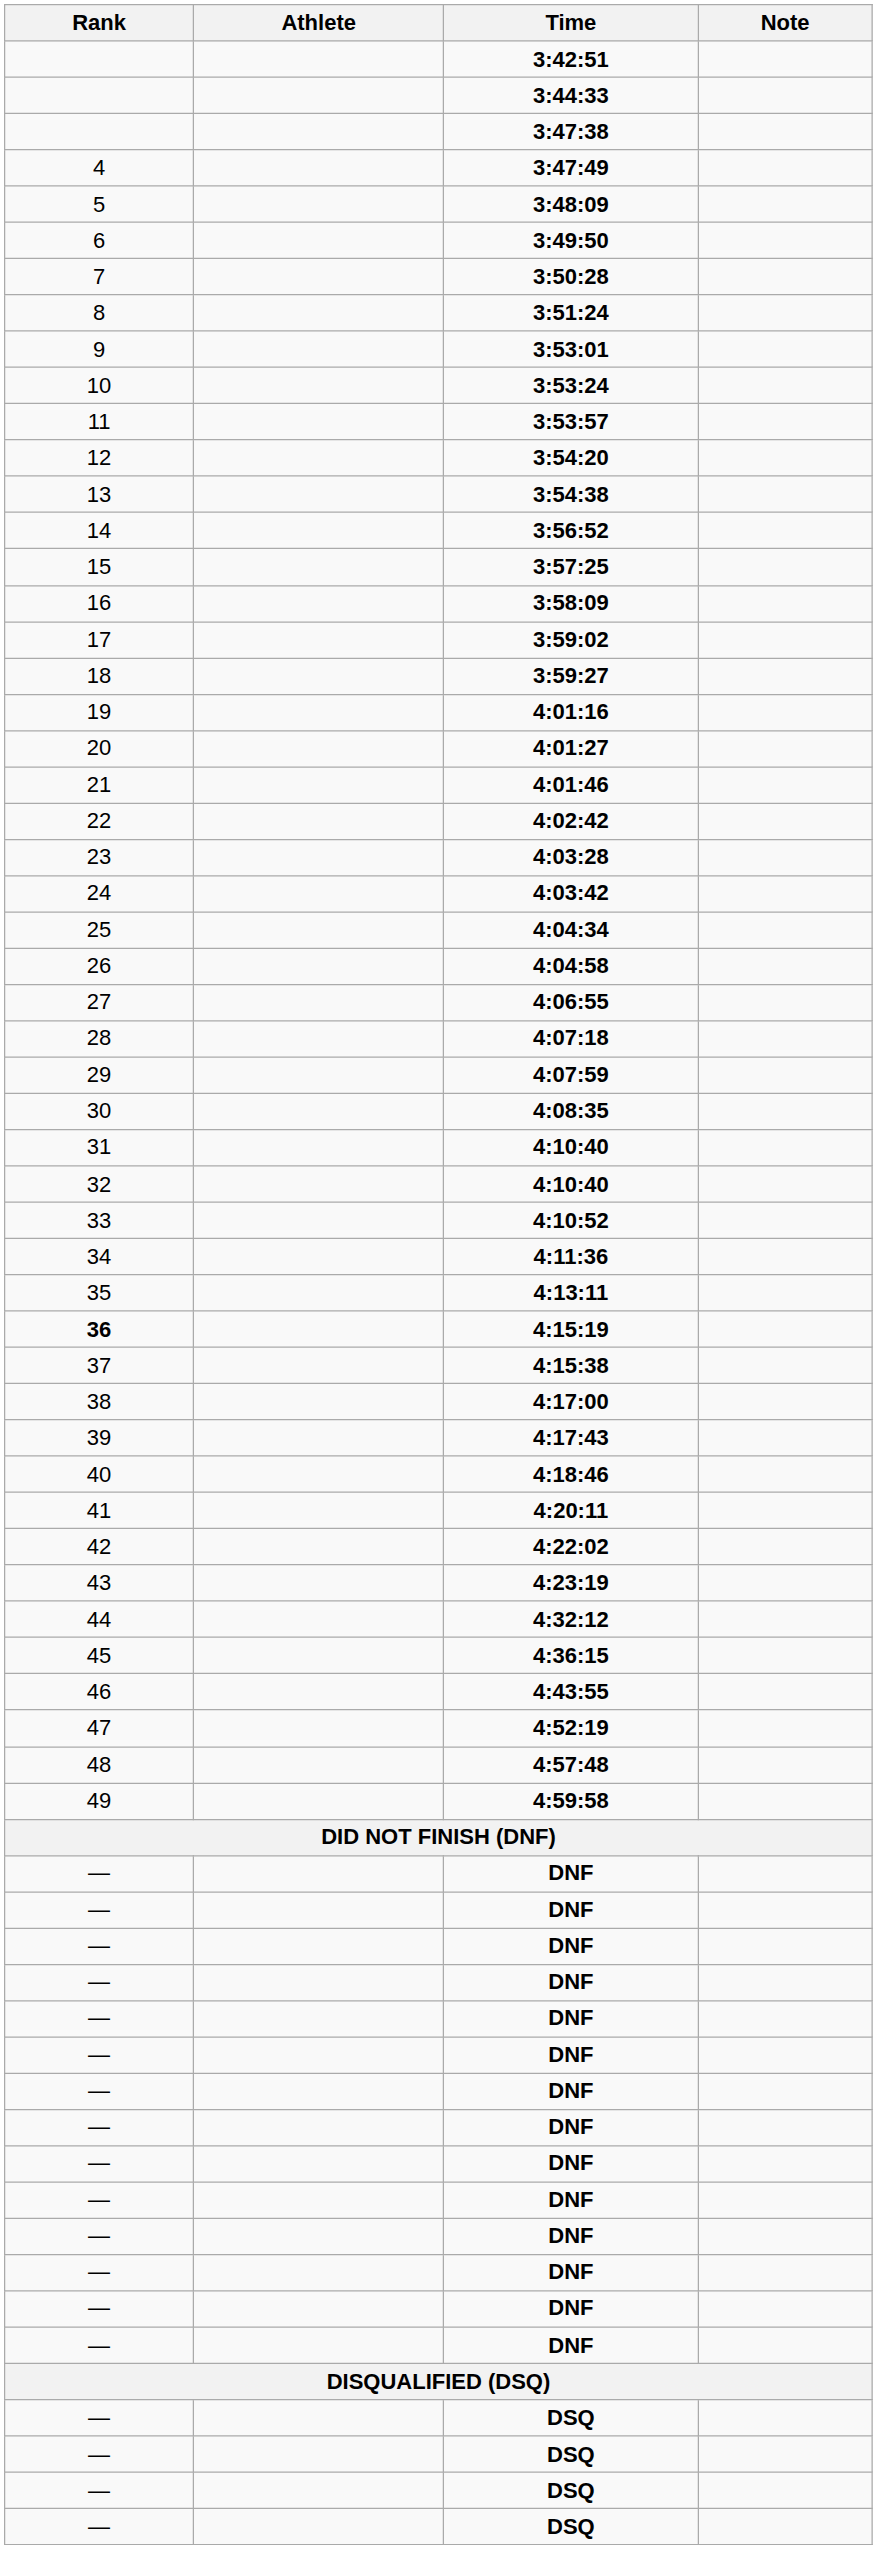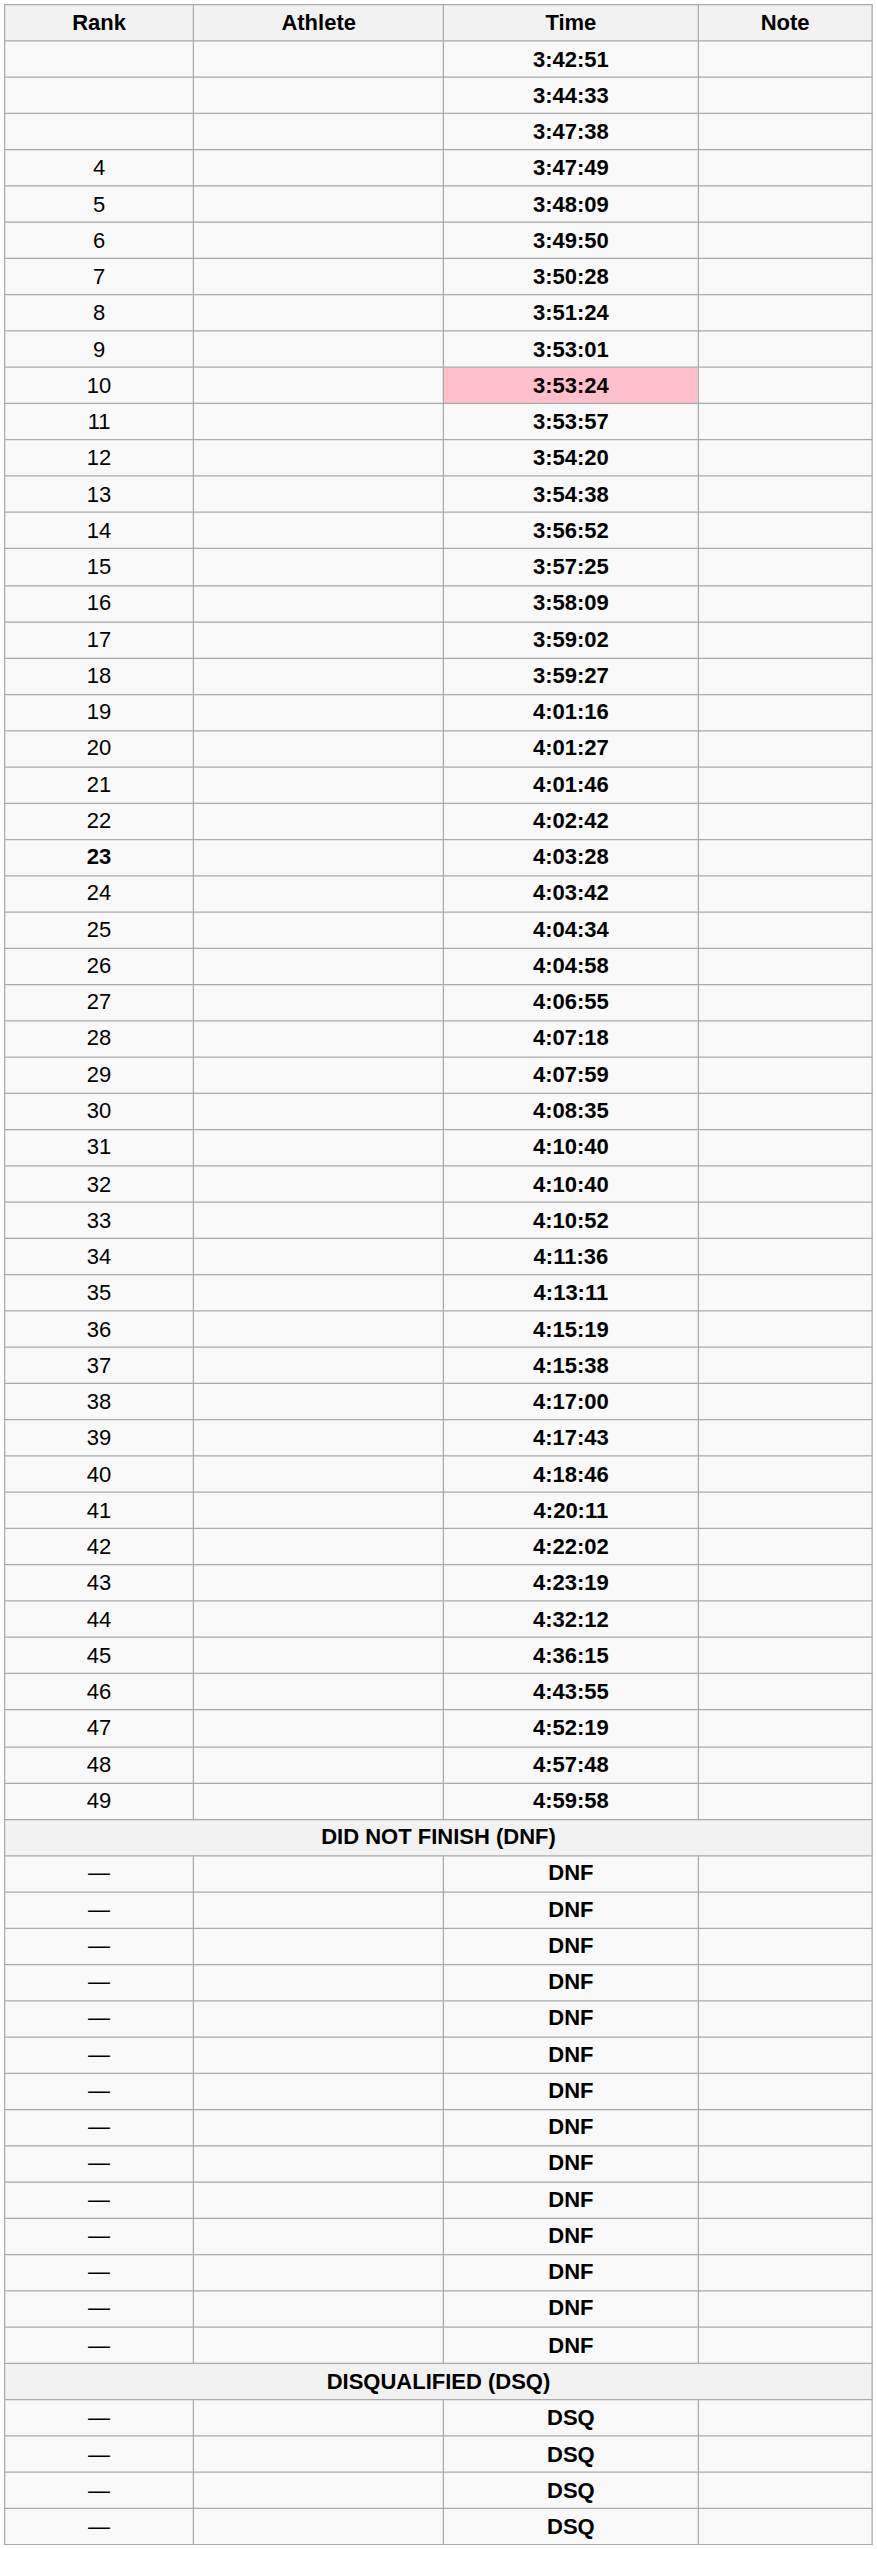(571, 385) no background -> (571, 385) pink background
(99, 856) normal -> (99, 856) bold
(99, 1328) bold -> (99, 1328) normal
